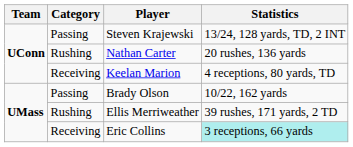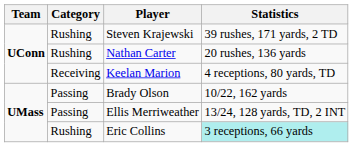(69, 34) Passing -> (71, 34) Rushing
(275, 34) 13/24, 128 yards, TD, 2 INT -> (271, 34) 39 rushes, 171 yards, 2 TD
(71, 112) Rushing -> (69, 112) Passing
(271, 112) 39 rushes, 171 yards, 2 TD -> (275, 112) 13/24, 128 yards, TD, 2 INT
(76, 131) Receiving -> (71, 131) Rushing
